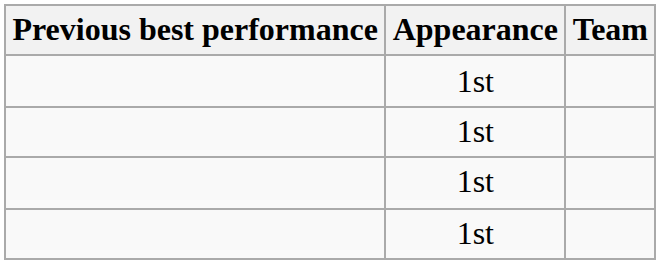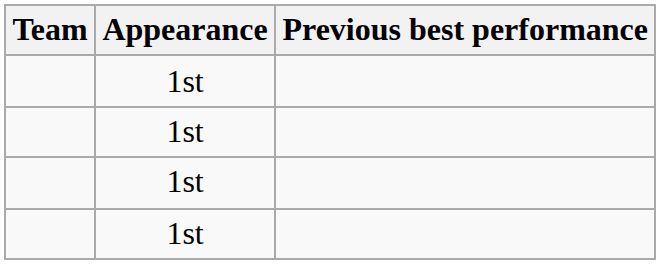columns swapped: (610, 29) <-> (195, 29)
